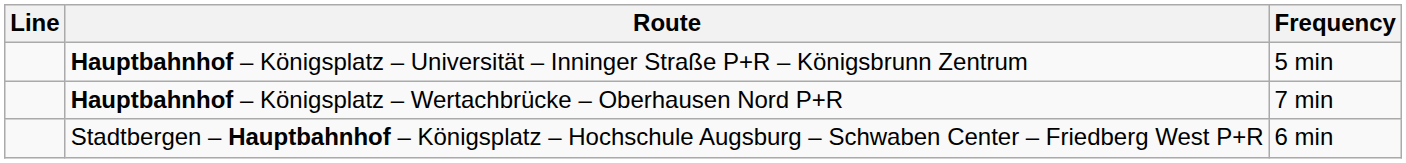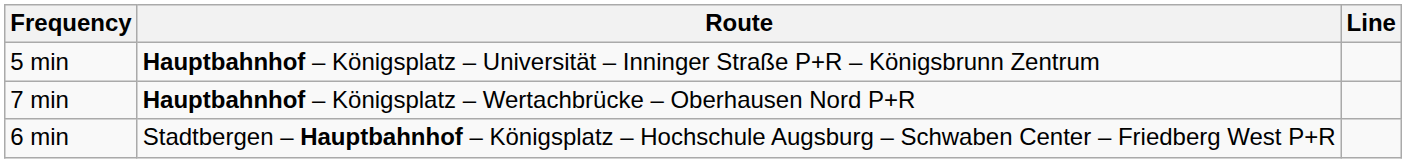columns swapped: (35, 23) <-> (1335, 23)
